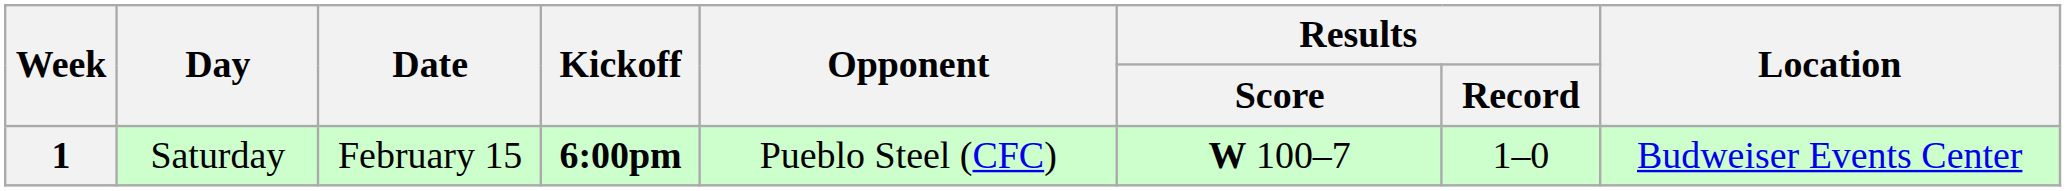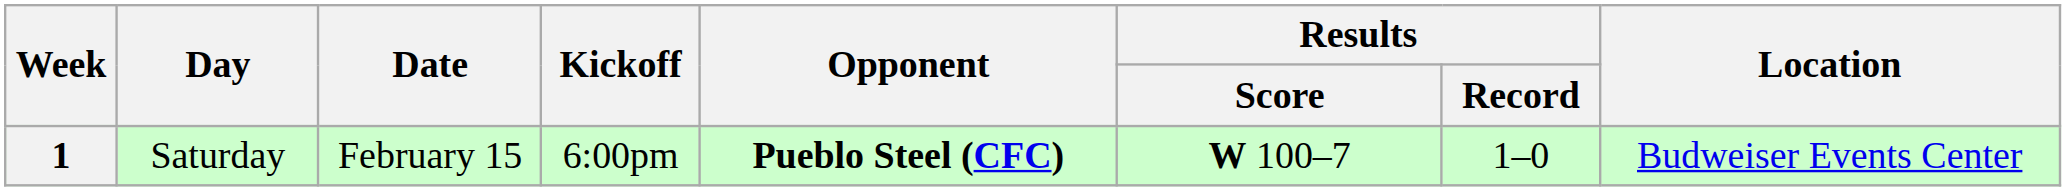(621, 154) bold -> (621, 154) normal
(908, 154) normal -> (908, 154) bold
